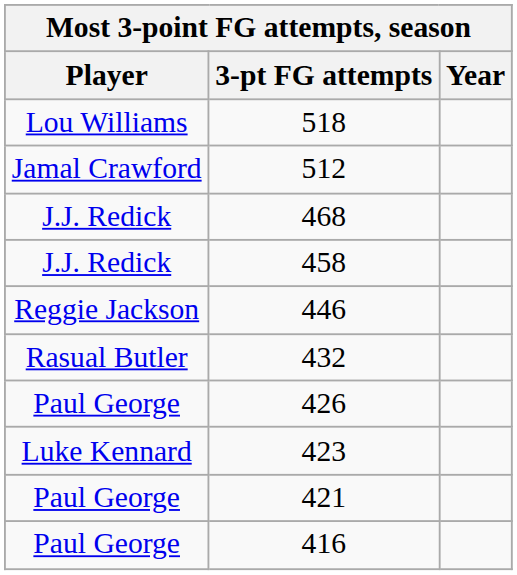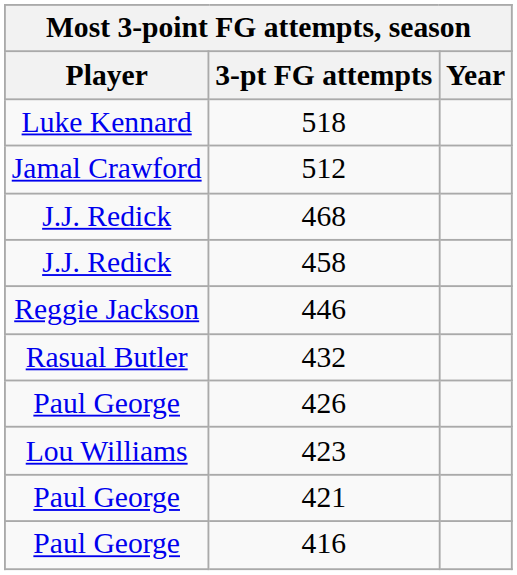(107, 121) Lou Williams -> (107, 121) Luke Kennard
(107, 450) Luke Kennard -> (107, 450) Lou Williams
